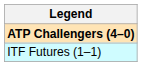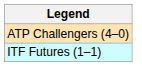(71, 33) bold -> (68, 33) normal
